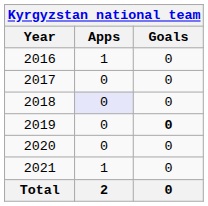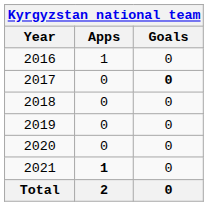(168, 81) normal -> (168, 81) bold
(104, 103) lavender background -> (104, 103) no background
(168, 125) bold -> (168, 125) normal
(104, 168) normal -> (104, 168) bold
